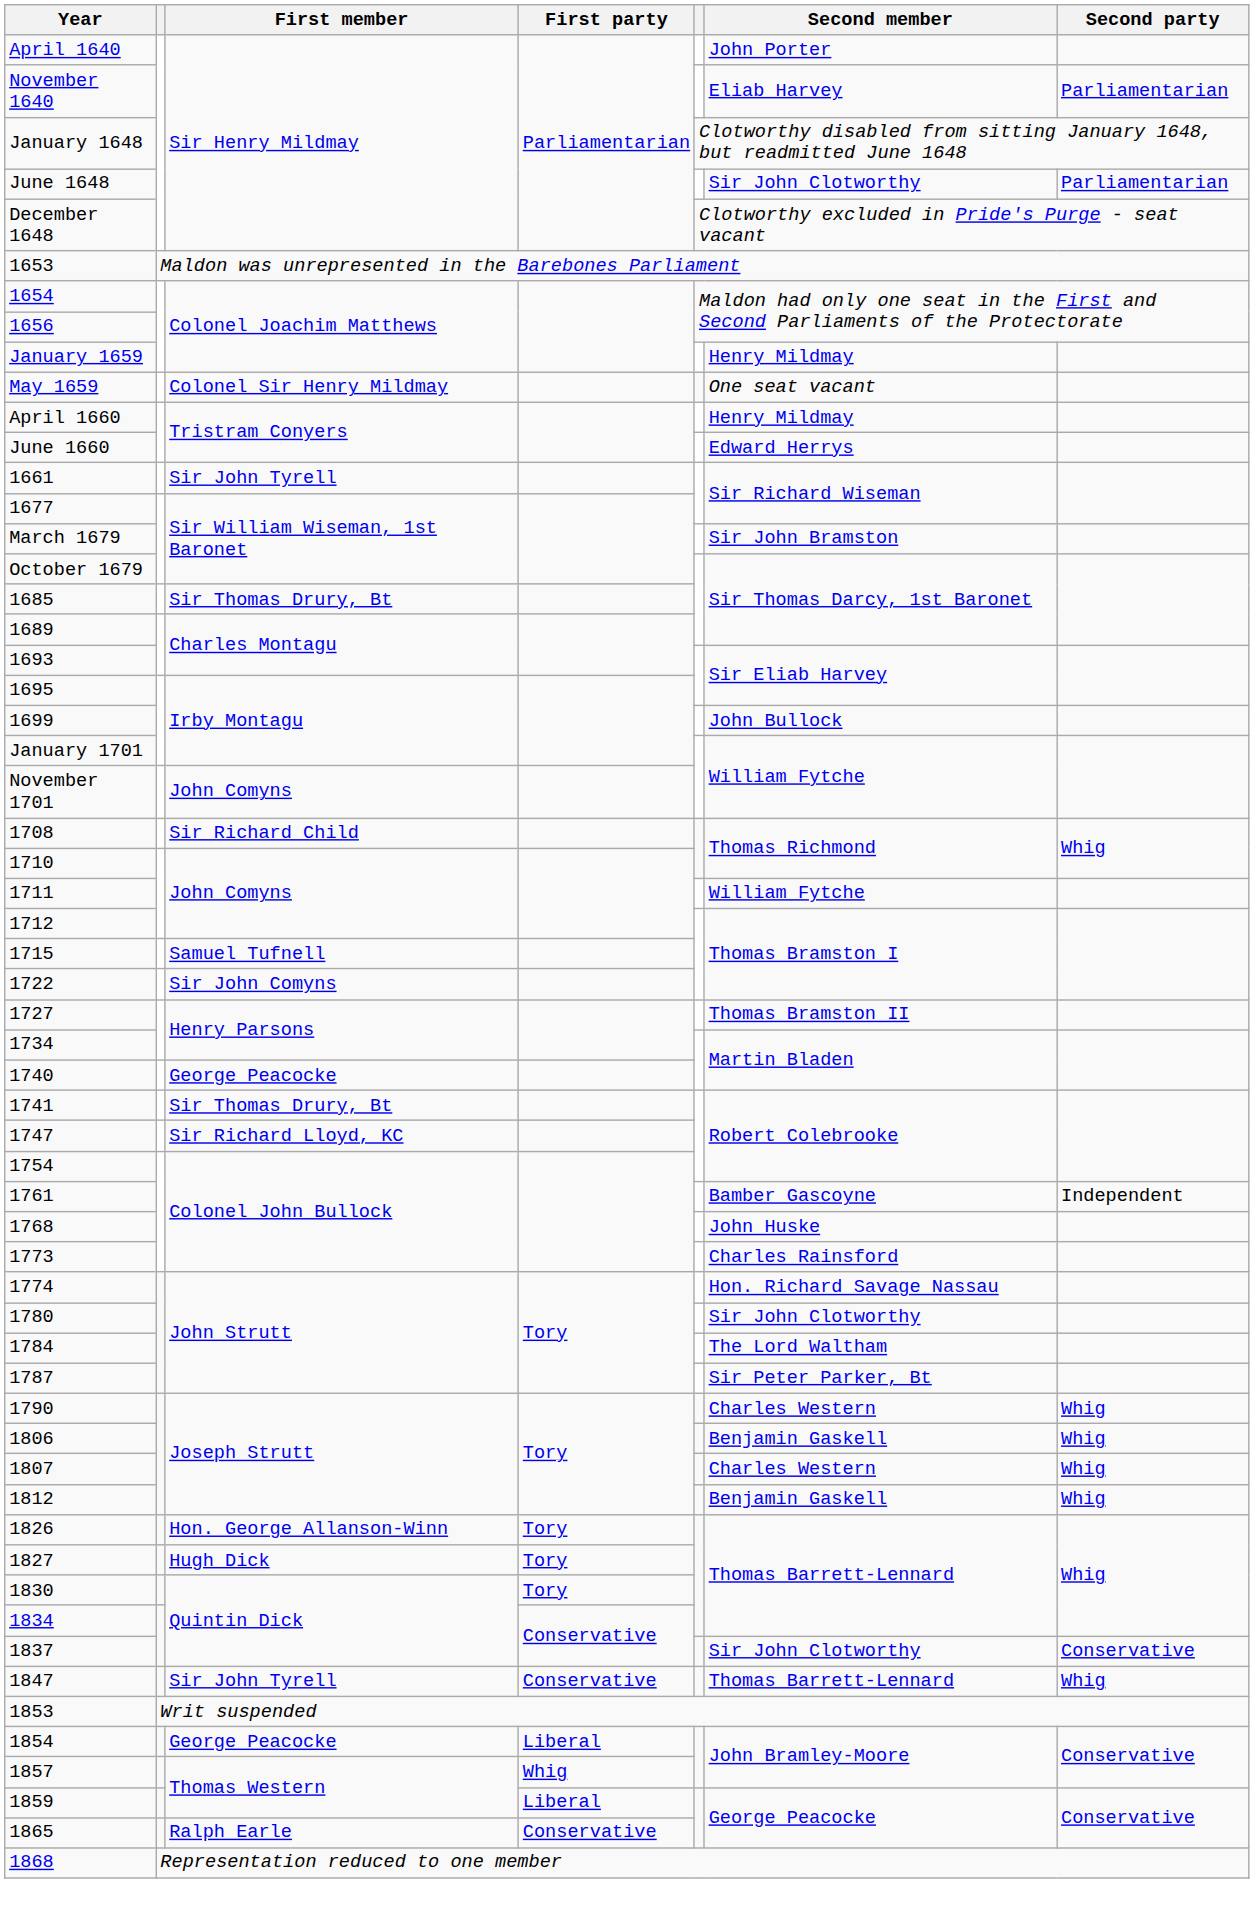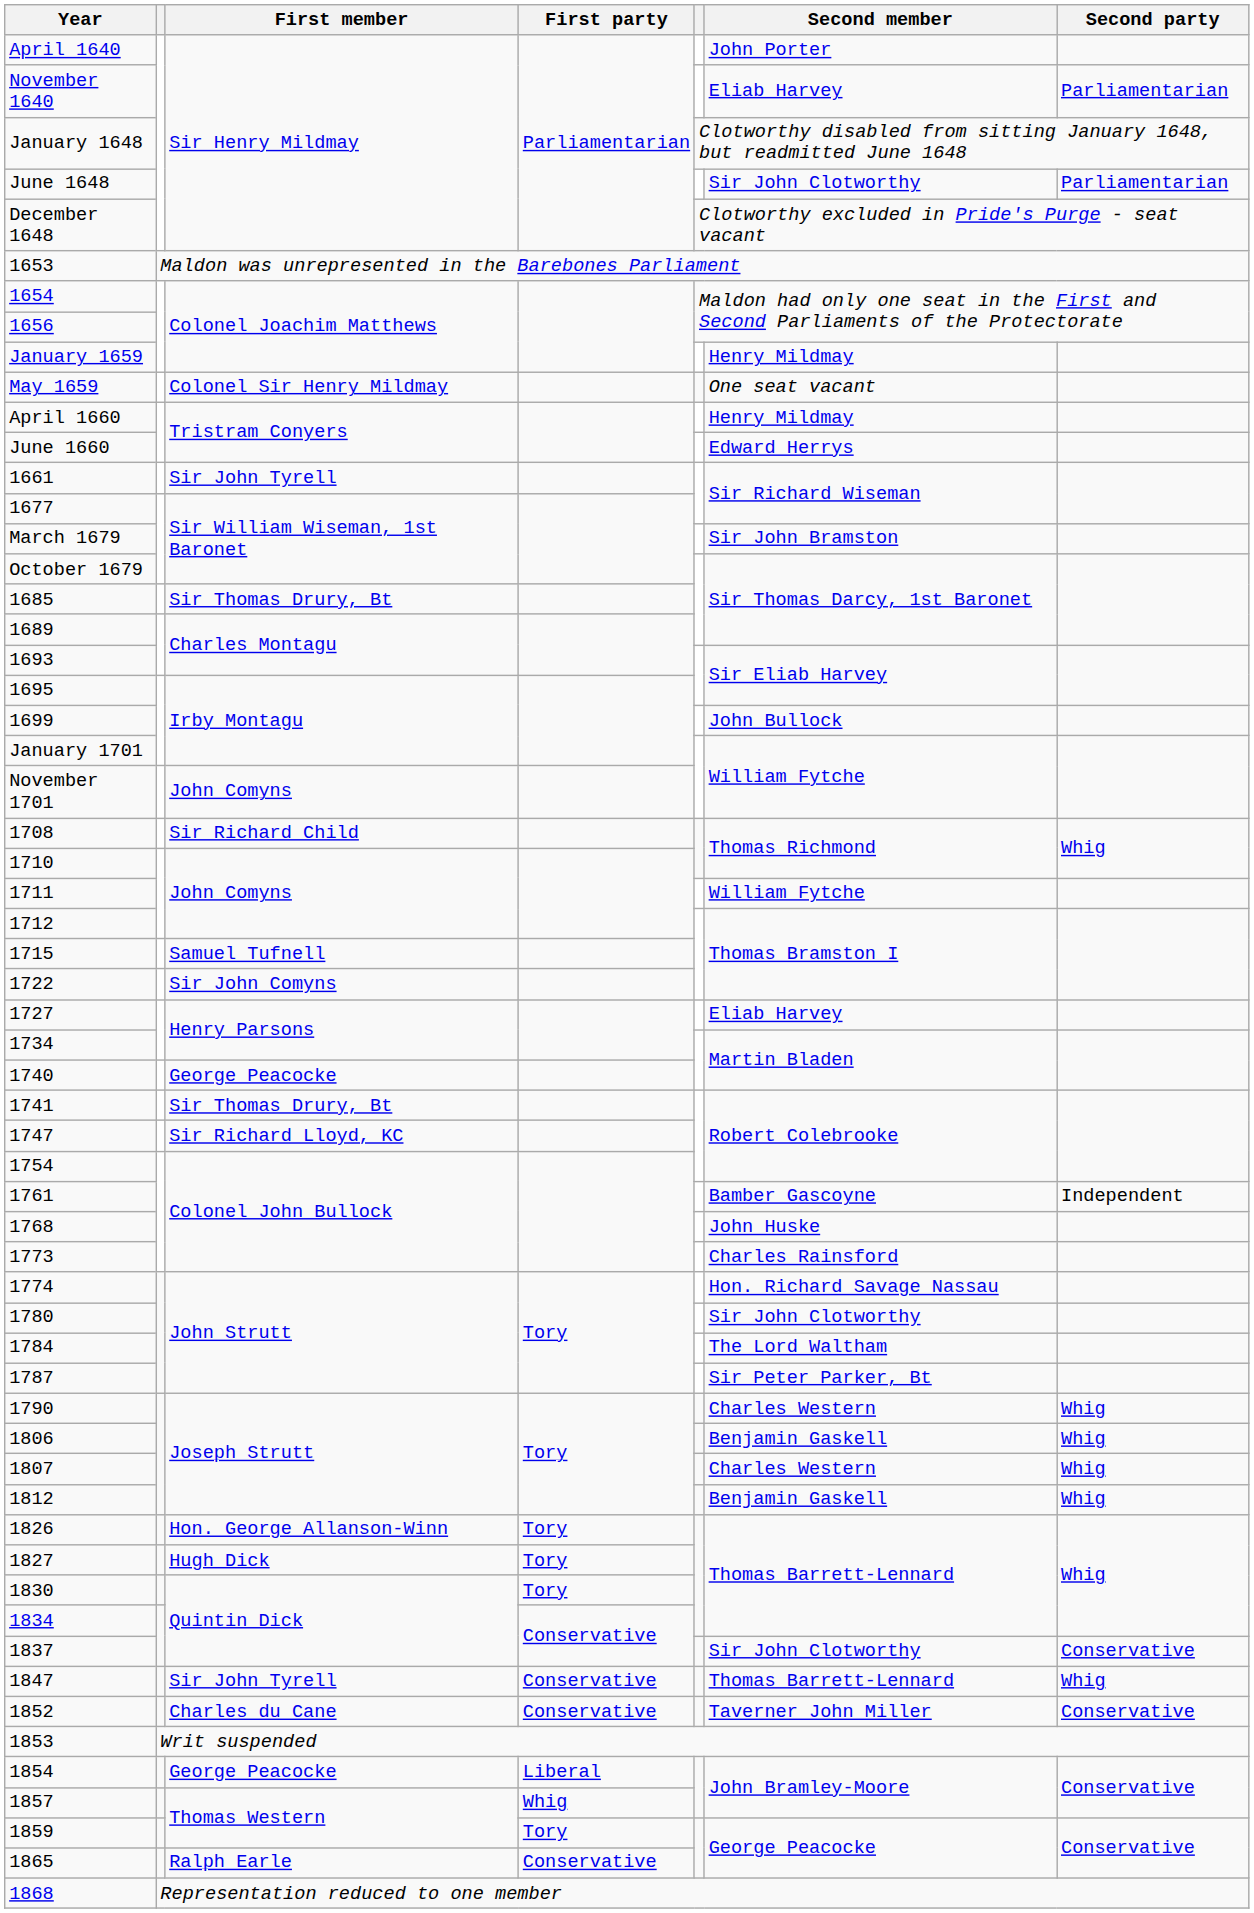(809, 1015) Thomas Bramston II -> (776, 1015) Eliab Harvey
+ row: (31, 1711)
(562, 1802) Liberal -> (545, 1833) Tory
